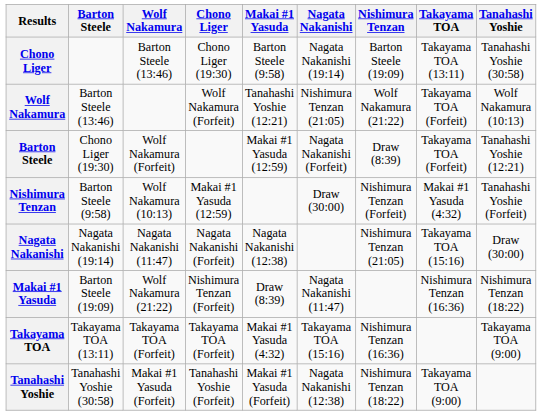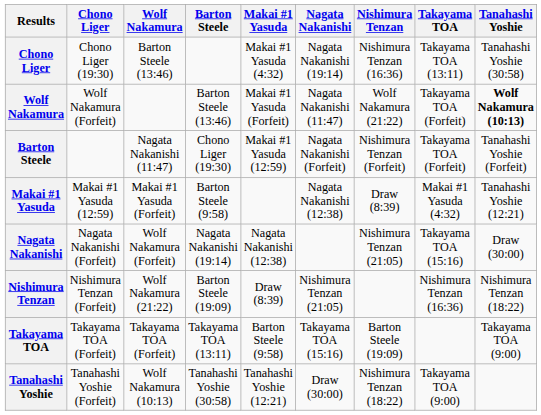columns swapped: (96, 20) <-> (214, 20)
(270, 60) Barton Steele (9:58) -> (268, 60) Makai #1 Yasuda (4:32)
(386, 60) Barton Steele (19:09) -> (385, 60) Nishimura Tenzan (16:36)
(270, 107) Tanahashi Yoshie (12:21) -> (268, 107) Makai #1 Yasuda (Forfeit)
(326, 107) Nishimura Tenzan (21:05) -> (325, 107) Nagata Nakanishi (11:47)
(506, 107) normal -> (506, 107) bold
(154, 154) Wolf Nakamura (Forfeit) -> (155, 154) Nagata Nakanishi (11:47)
(386, 154) Draw (8:39) -> (385, 154) Nishimura Tenzan (Forfeit)
(506, 154) Tanahashi Yoshie (12:21) -> (506, 154) Tanahashi Yoshie (Forfeit)
(37, 200) Nishimura Tenzan -> (36, 200) Makai #1 Yasuda
(154, 200) Wolf Nakamura (10:13) -> (155, 200) Makai #1 Yasuda (Forfeit)
(326, 200) Draw (30:00) -> (325, 200) Nagata Nakanishi (12:38)
(386, 200) Nishimura Tenzan (Forfeit) -> (385, 200) Draw (8:39)
(506, 200) Tanahashi Yoshie (Forfeit) -> (506, 200) Tanahashi Yoshie (12:21)
(154, 247) Nagata Nakanishi (11:47) -> (155, 247) Wolf Nakamura (Forfeit)
(37, 294) Makai #1 Yasuda -> (36, 294) Nishimura Tenzan
(326, 294) Nagata Nakanishi (11:47) -> (325, 294) Nishimura Tenzan (21:05)
(270, 340) Makai #1 Yasuda (4:32) -> (268, 340) Barton Steele (9:58)
(386, 340) Nishimura Tenzan (16:36) -> (385, 340) Barton Steele (19:09)
(154, 387) Makai #1 Yasuda (Forfeit) -> (155, 387) Wolf Nakamura (10:13)
(270, 387) Makai #1 Yasuda (Forfeit) -> (268, 387) Tanahashi Yoshie (12:21)
(326, 387) Nagata Nakanishi (12:38) -> (325, 387) Draw (30:00)
